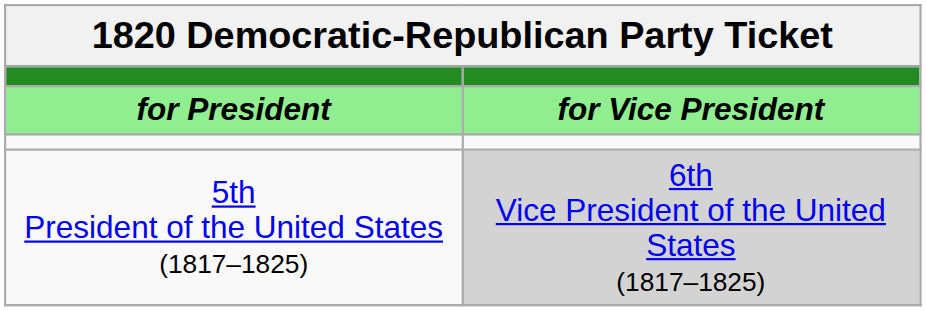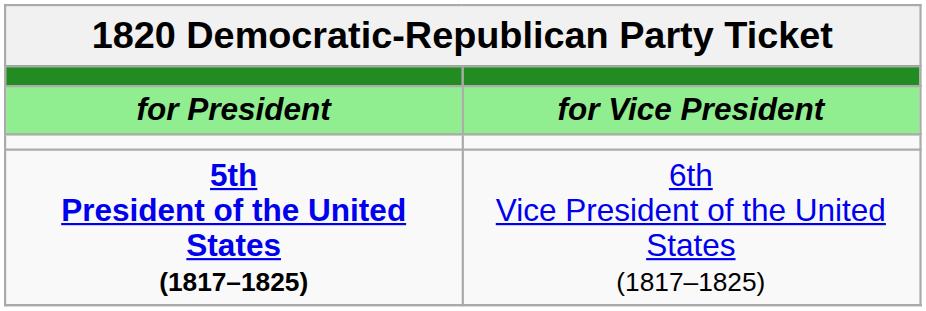(234, 227) normal -> (234, 227) bold
(691, 227) lightgrey background -> (691, 227) no background
